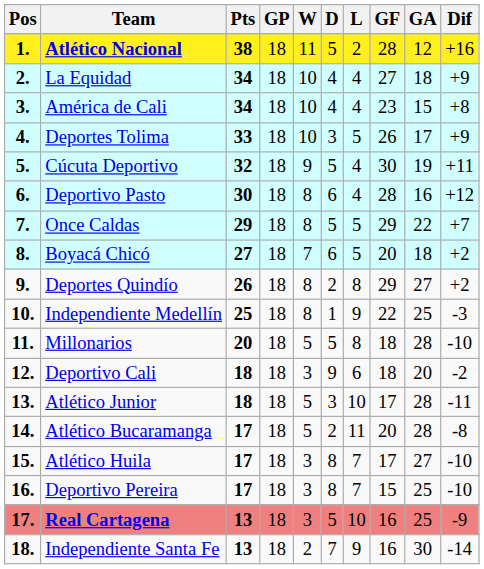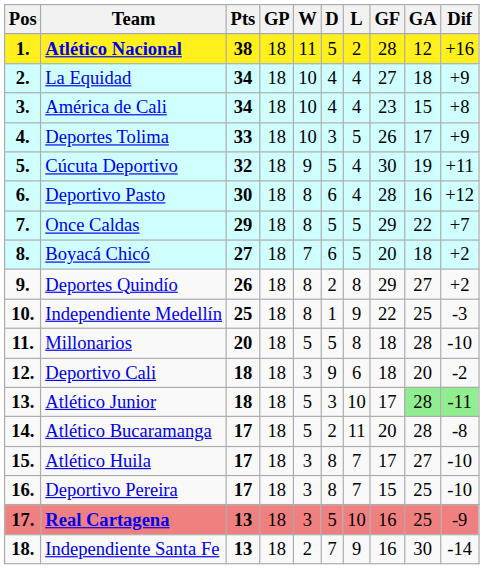(423, 401) no background -> (423, 401) lightgreen background
(460, 401) no background -> (460, 401) lightgreen background
